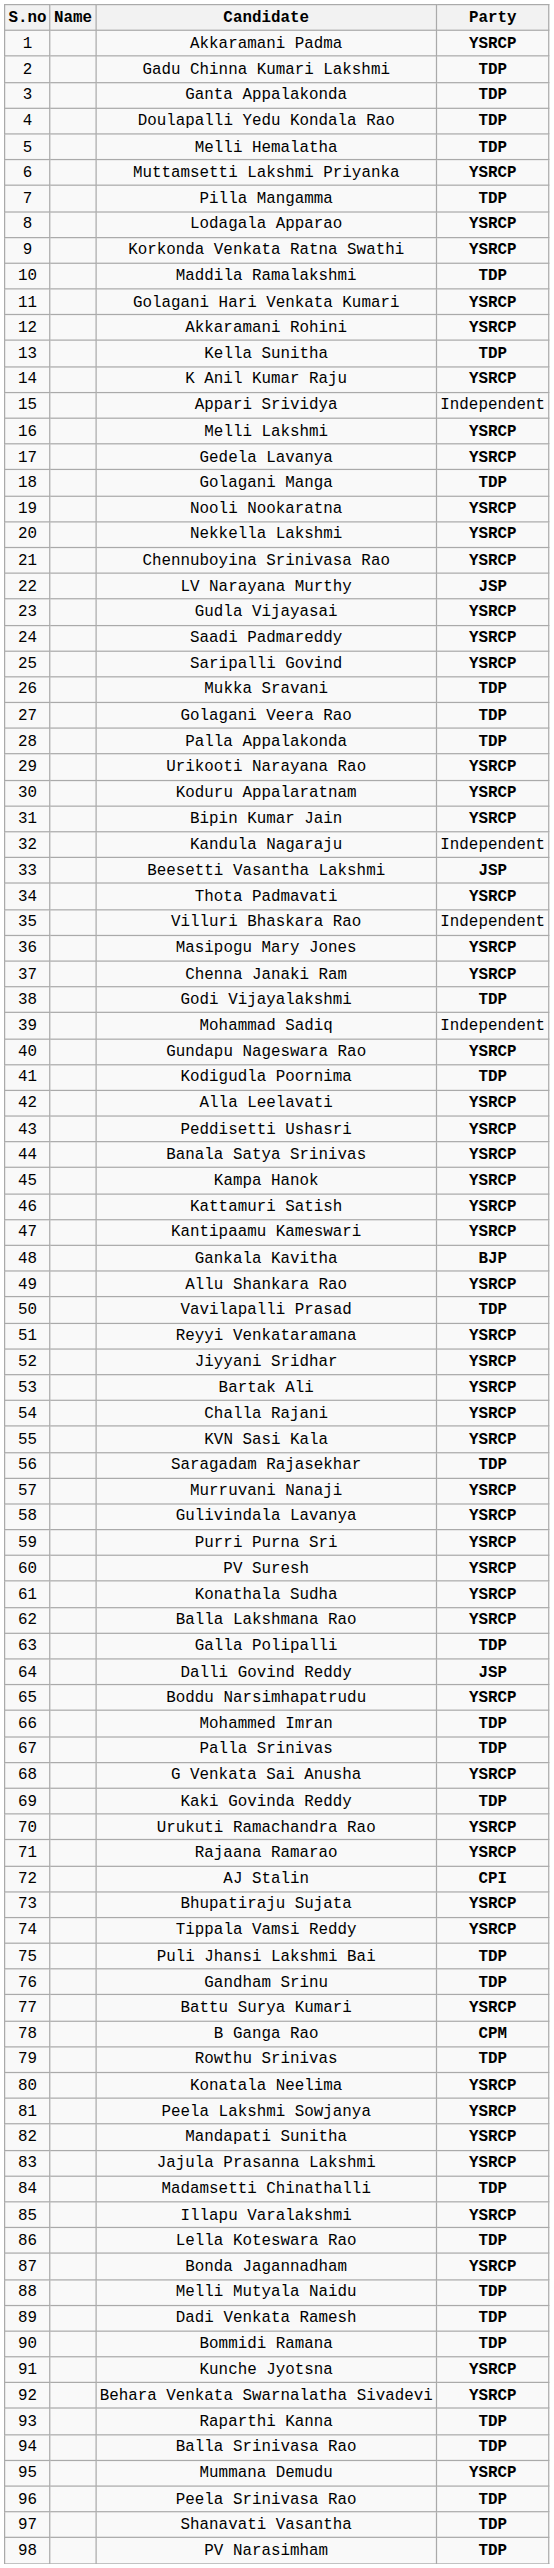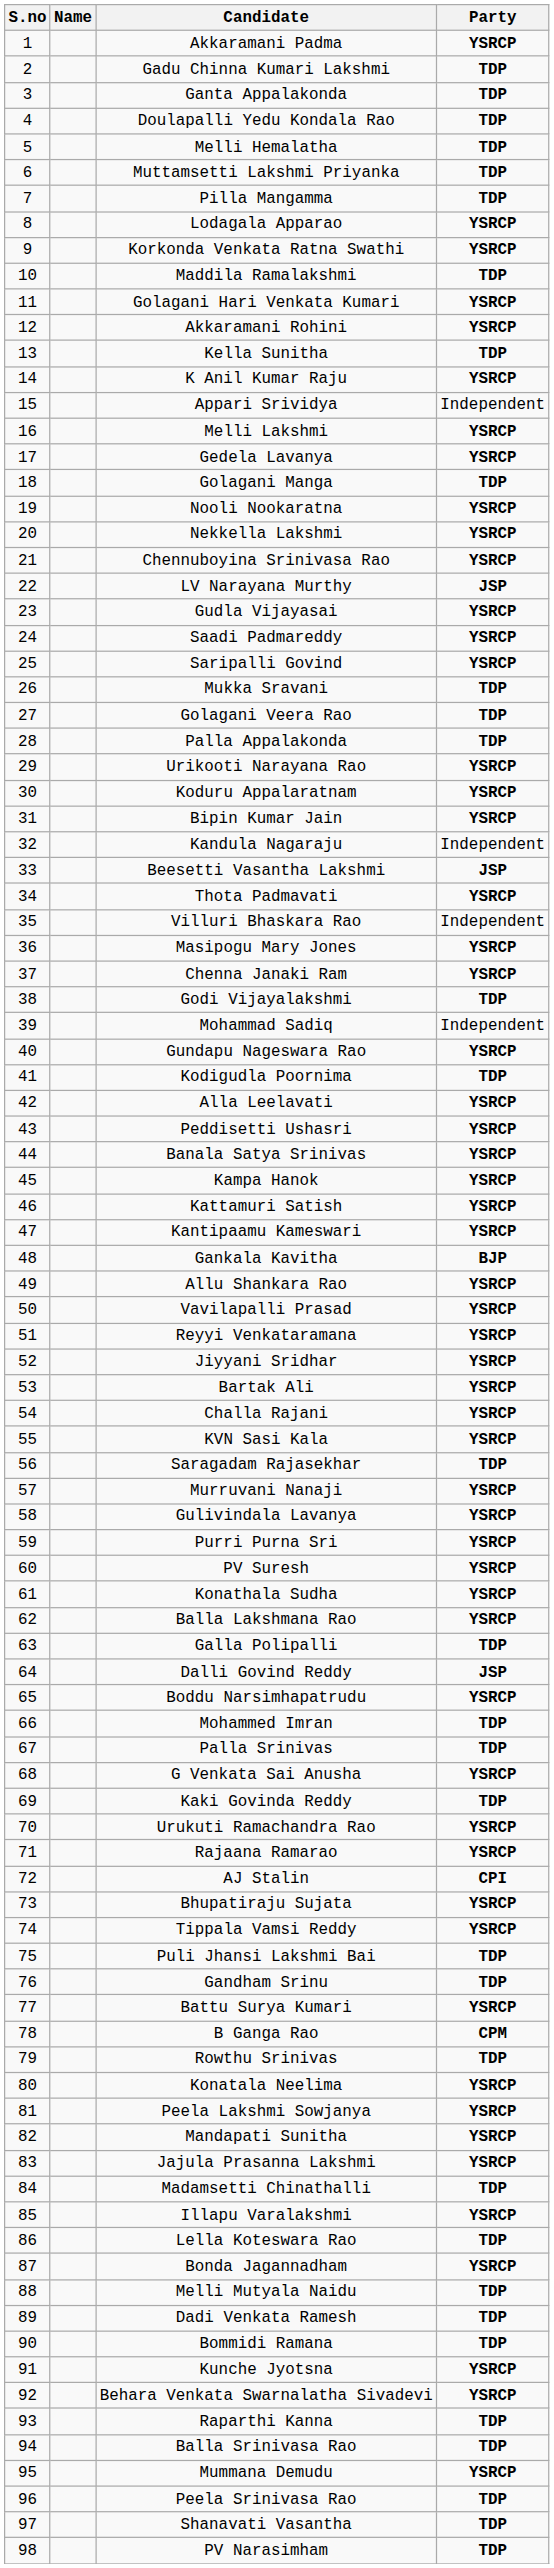(493, 173) YSRCP -> (493, 173) TDP
(493, 1310) TDP -> (493, 1310) YSRCP
